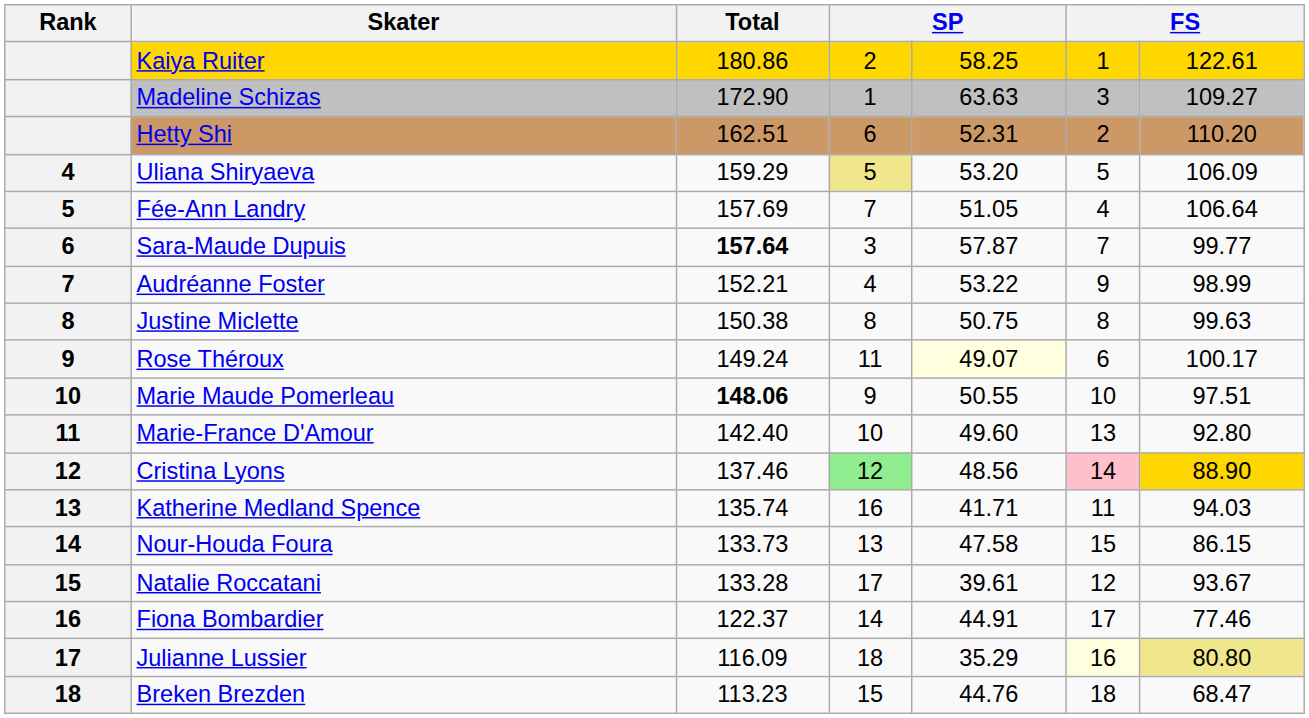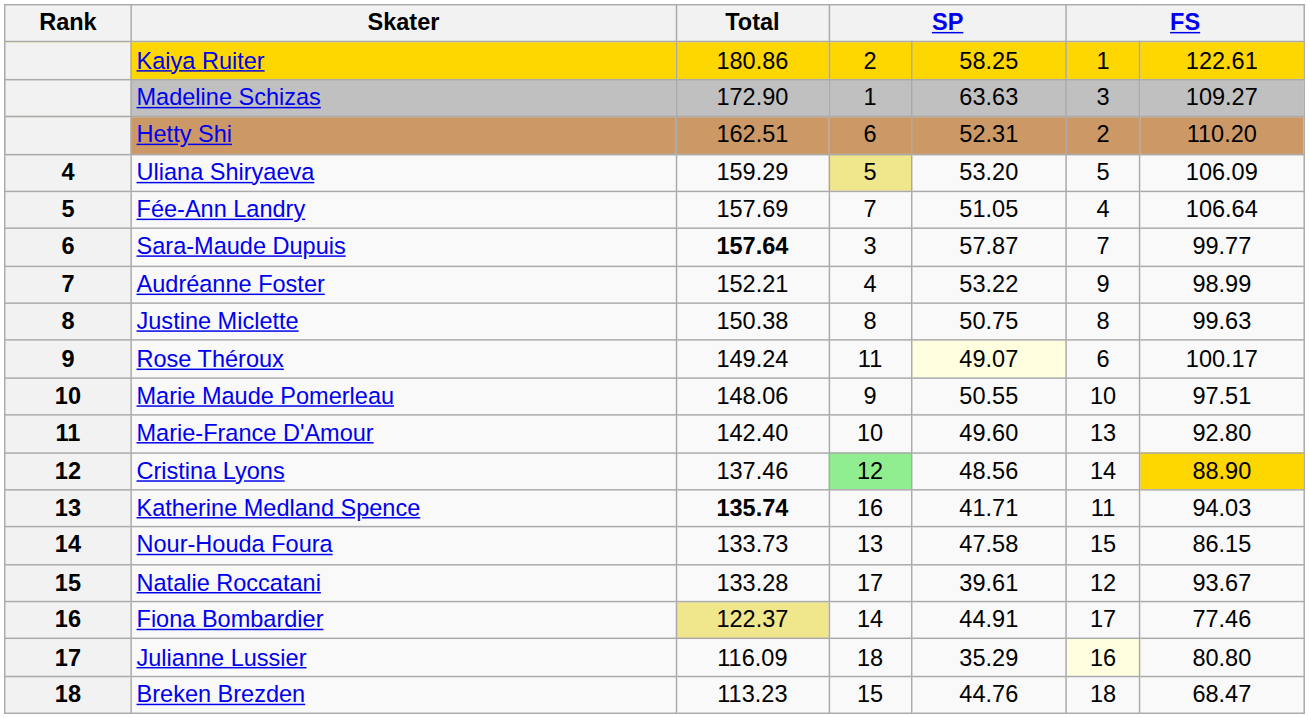(752, 396) bold -> (752, 396) normal
(1103, 470) pink background -> (1103, 470) no background
(752, 508) normal -> (752, 508) bold
(752, 619) no background -> (752, 619) khaki background
(1222, 657) khaki background -> (1222, 657) no background
